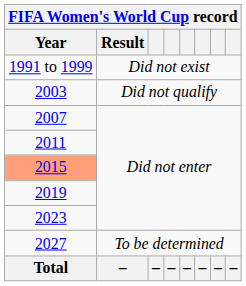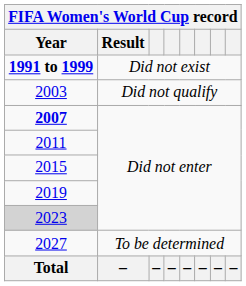(51, 67) normal -> (51, 67) bold
(51, 117) normal -> (51, 117) bold
(51, 167) lightsalmon background -> (51, 167) no background
(51, 218) no background -> (51, 218) lightgrey background
